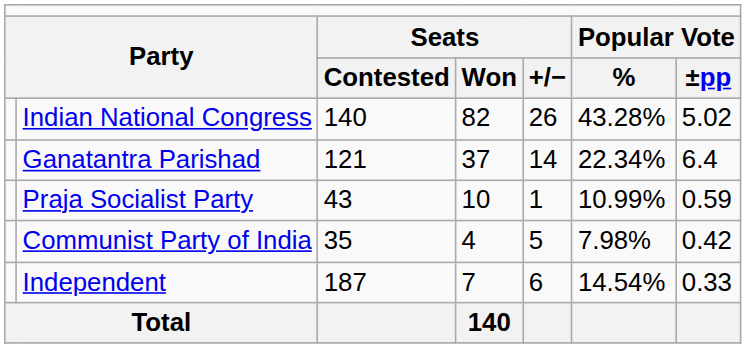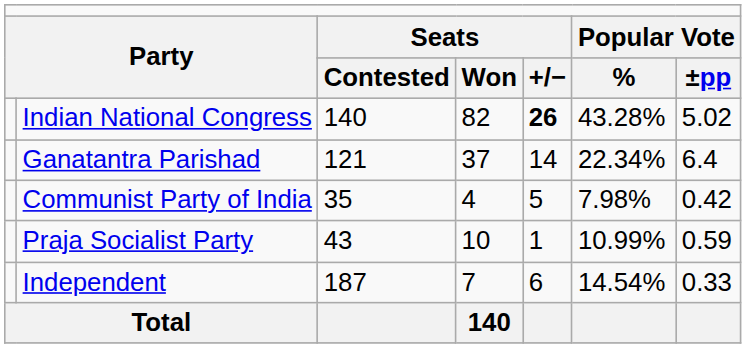(543, 118) normal -> (543, 118) bold
rows swapped: (138, 200) <-> (167, 241)
